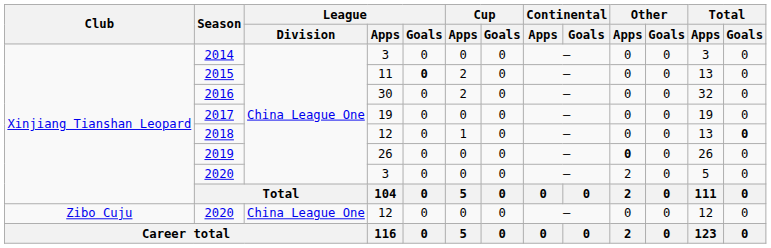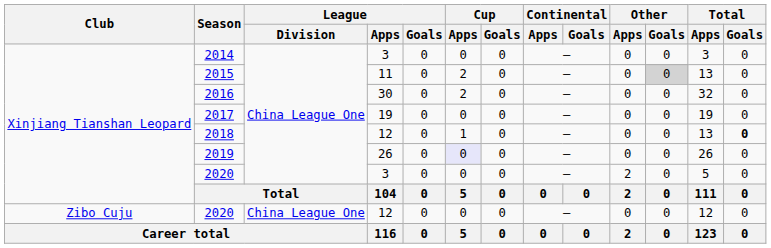(424, 74) bold -> (424, 74) normal
(667, 74) no background -> (667, 74) lightgrey background
(463, 154) no background -> (463, 154) lavender background
(628, 154) bold -> (628, 154) normal
